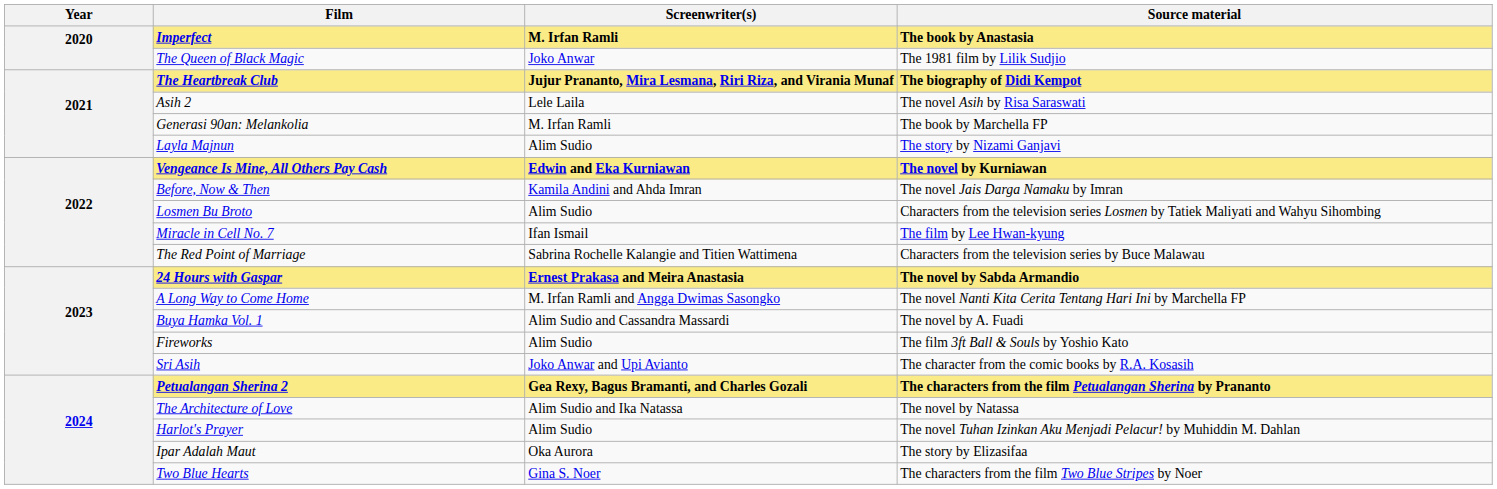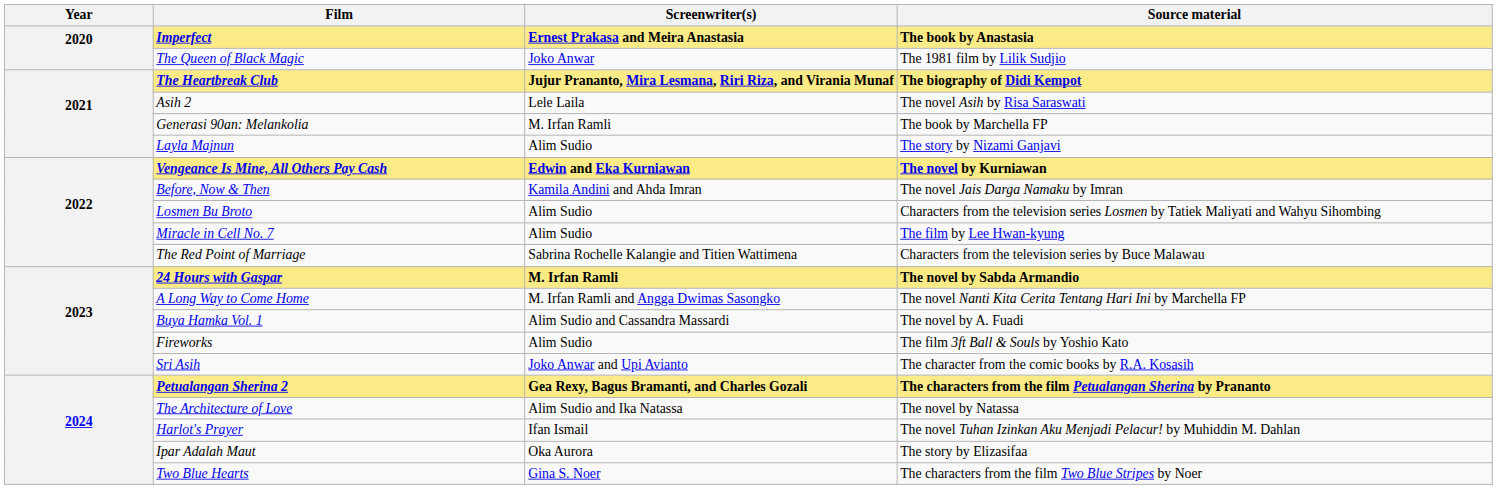(573, 37) M. Irfan Ramli -> (636, 37) Ernest Prakasa and Meira Anastasia
(558, 233) Ifan Ismail -> (560, 233) Alim Sudio
(636, 277) Ernest Prakasa and Meira Anastasia -> (573, 277) M. Irfan Ramli
(560, 430) Alim Sudio -> (558, 430) Ifan Ismail
